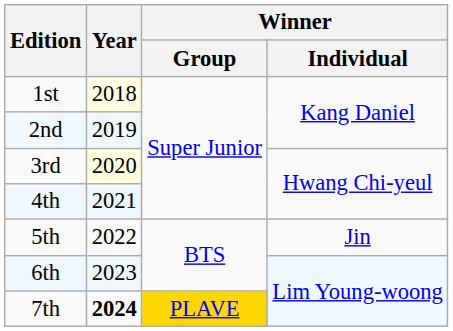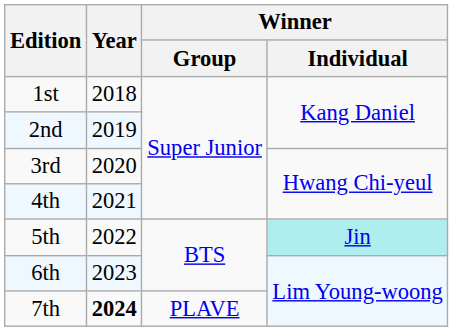(114, 93) lightyellow background -> (114, 93) no background
(114, 165) lightyellow background -> (114, 165) no background
(358, 237) no background -> (358, 237) paleturquoise background
(205, 308) gold background -> (205, 308) no background
